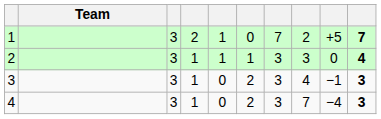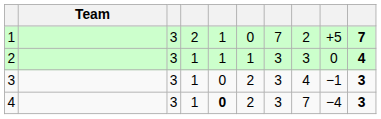(222, 102) normal -> (222, 102) bold
